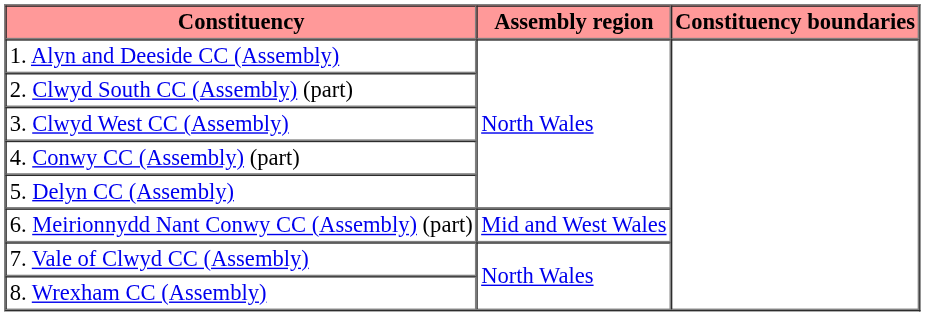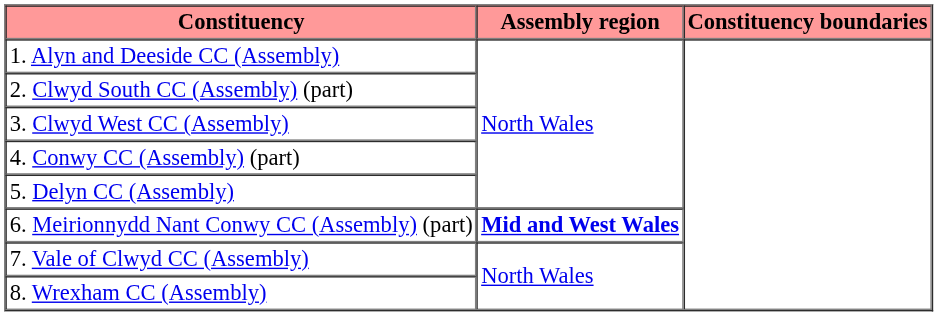(574, 225) normal -> (580, 225) bold
